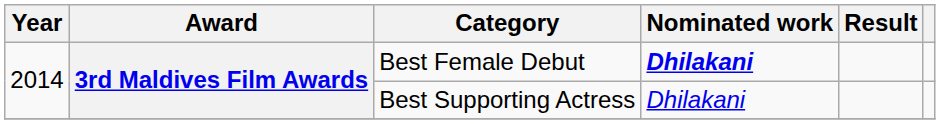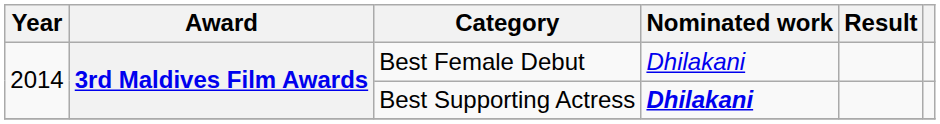(700, 61) bold -> (696, 61) normal
(696, 99) normal -> (700, 99) bold
